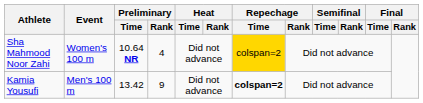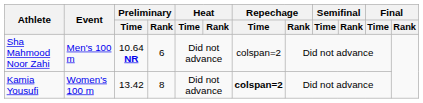(87, 53) Women's 100 m -> (89, 53) Men's 100 m
(162, 53) 4 -> (162, 53) 6
(259, 53) gold background -> (259, 53) no background
(89, 85) Men's 100 m -> (87, 85) Women's 100 m
(162, 85) 9 -> (162, 85) 8
